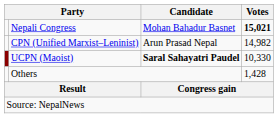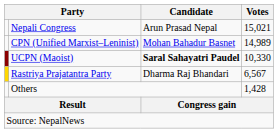(189, 27) Mohan Bahadur Basnet -> (180, 27) Arun Prasad Nepal
(257, 27) bold -> (257, 27) normal
(180, 43) Arun Prasad Nepal -> (189, 43) Mohan Bahadur Basnet
(257, 43) 14,982 -> (257, 43) 14,989
+ row: (61, 74)
